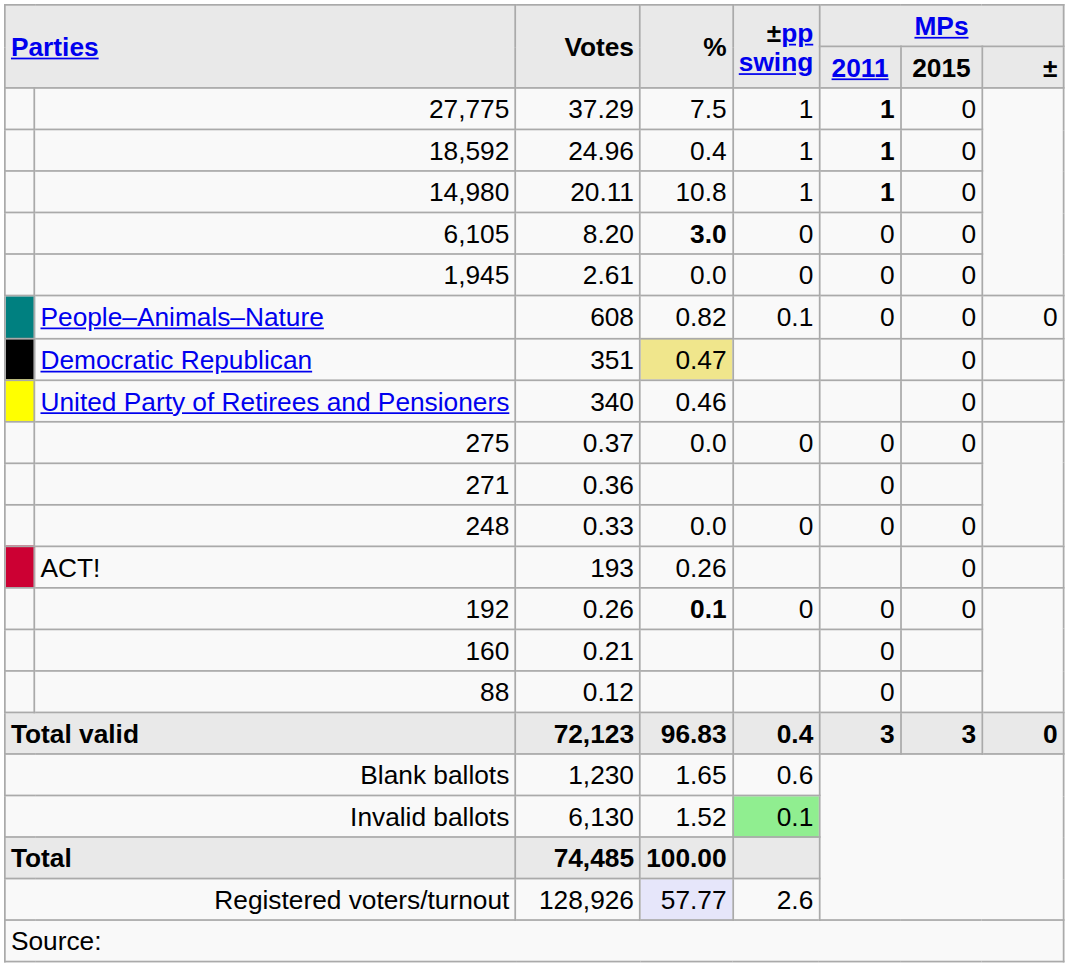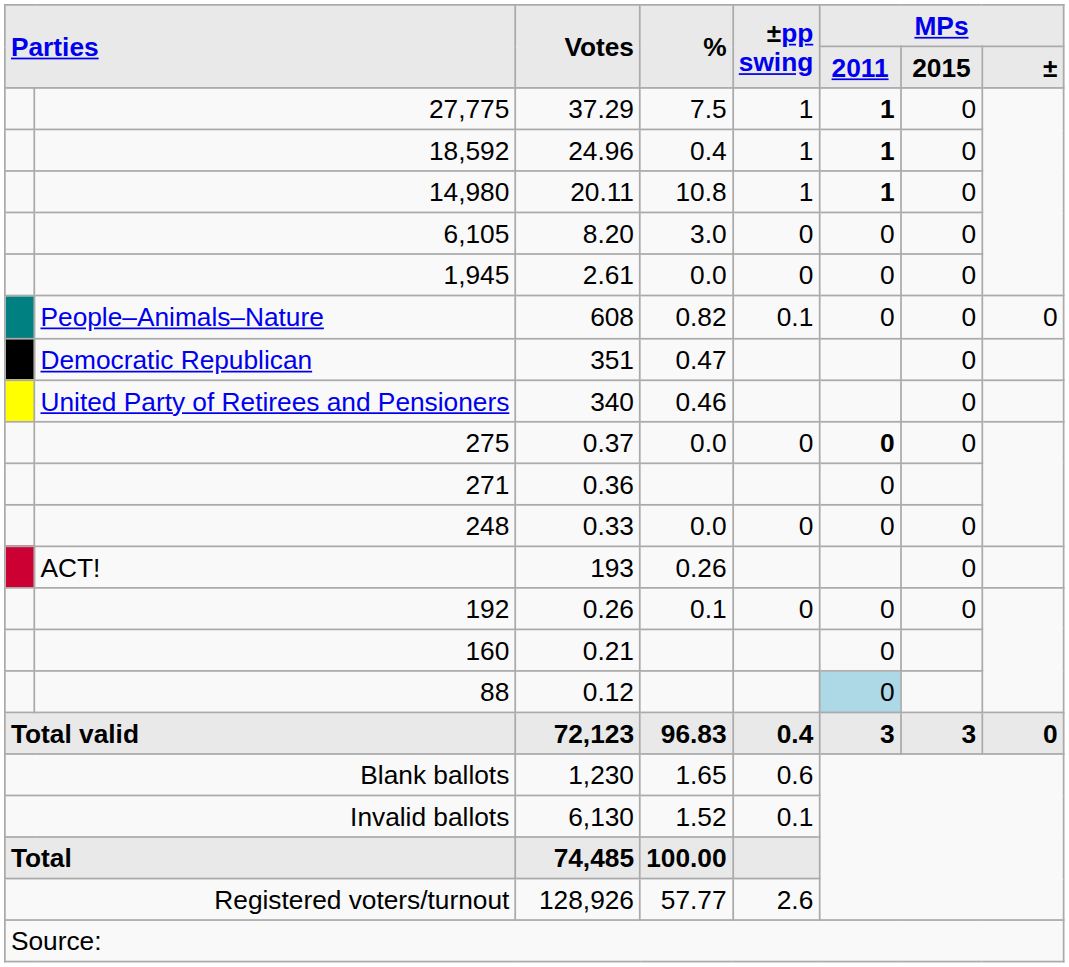(708, 234) bold -> (708, 234) normal
(701, 359) khaki background -> (701, 359) no background
(887, 442) normal -> (887, 442) bold
(708, 609) bold -> (708, 609) normal
(887, 692) no background -> (887, 692) lightblue background
(795, 817) lightgreen background -> (795, 817) no background
(694, 900) lavender background -> (694, 900) no background
